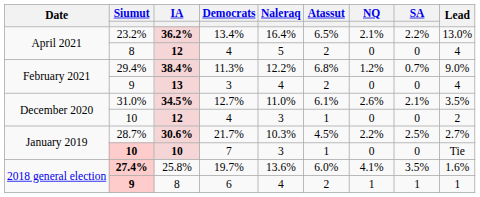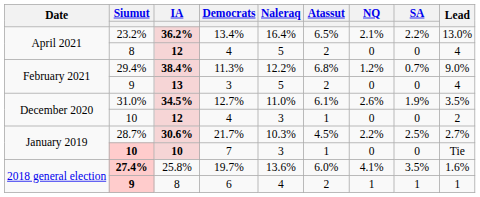(281, 85) 4 -> (281, 85) 5
(417, 101) 2.1% -> (417, 101) 1.9%
